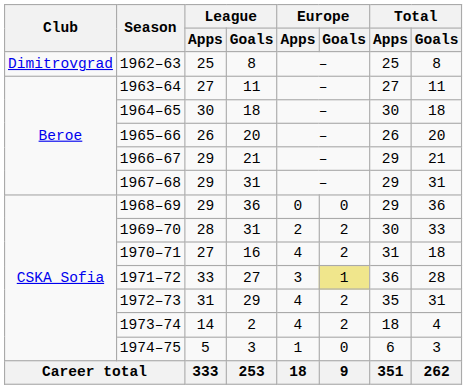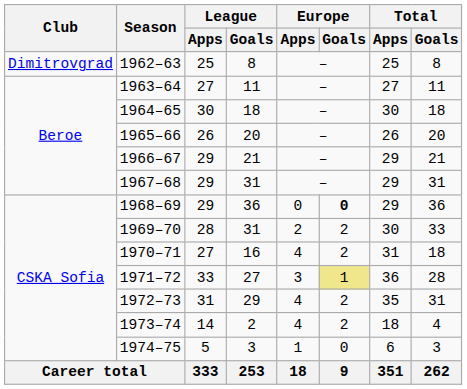(344, 206) normal -> (344, 206) bold
